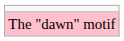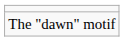(62, 24) pink background -> (62, 24) no background
